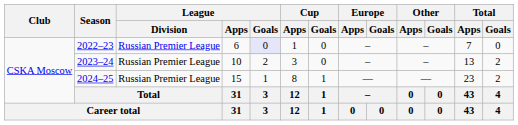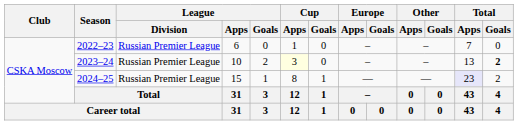(265, 45) lavender background -> (265, 45) no background
(294, 62) no background -> (294, 62) lightyellow background
(498, 62) normal -> (498, 62) bold
(469, 78) no background -> (469, 78) lavender background
